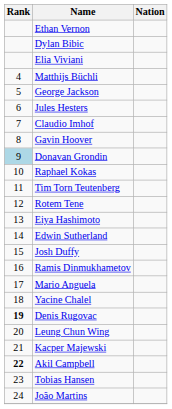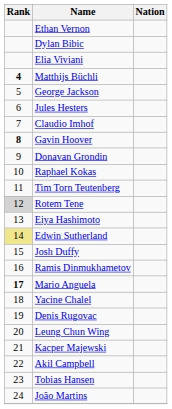(18, 76) normal -> (18, 76) bold
(18, 140) normal -> (18, 140) bold
(18, 156) lightblue background -> (18, 156) no background
(18, 204) no background -> (18, 204) lightgrey background
(18, 236) no background -> (18, 236) khaki background
(18, 284) normal -> (18, 284) bold
(18, 316) bold -> (18, 316) normal
(18, 364) bold -> (18, 364) normal
